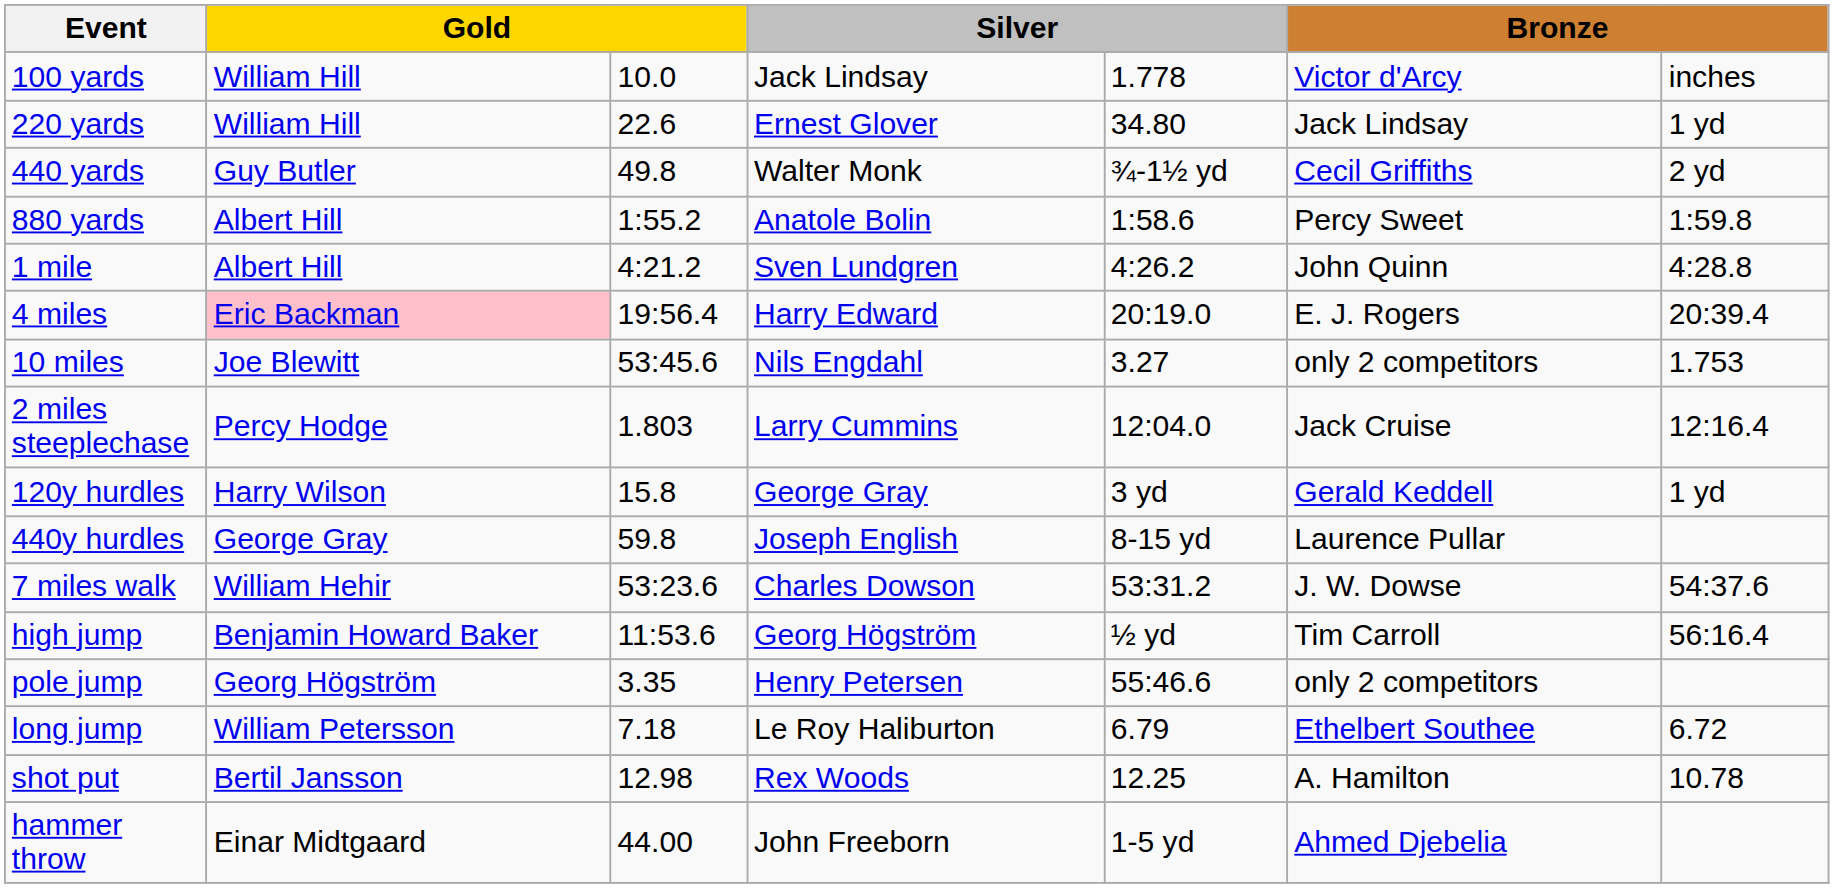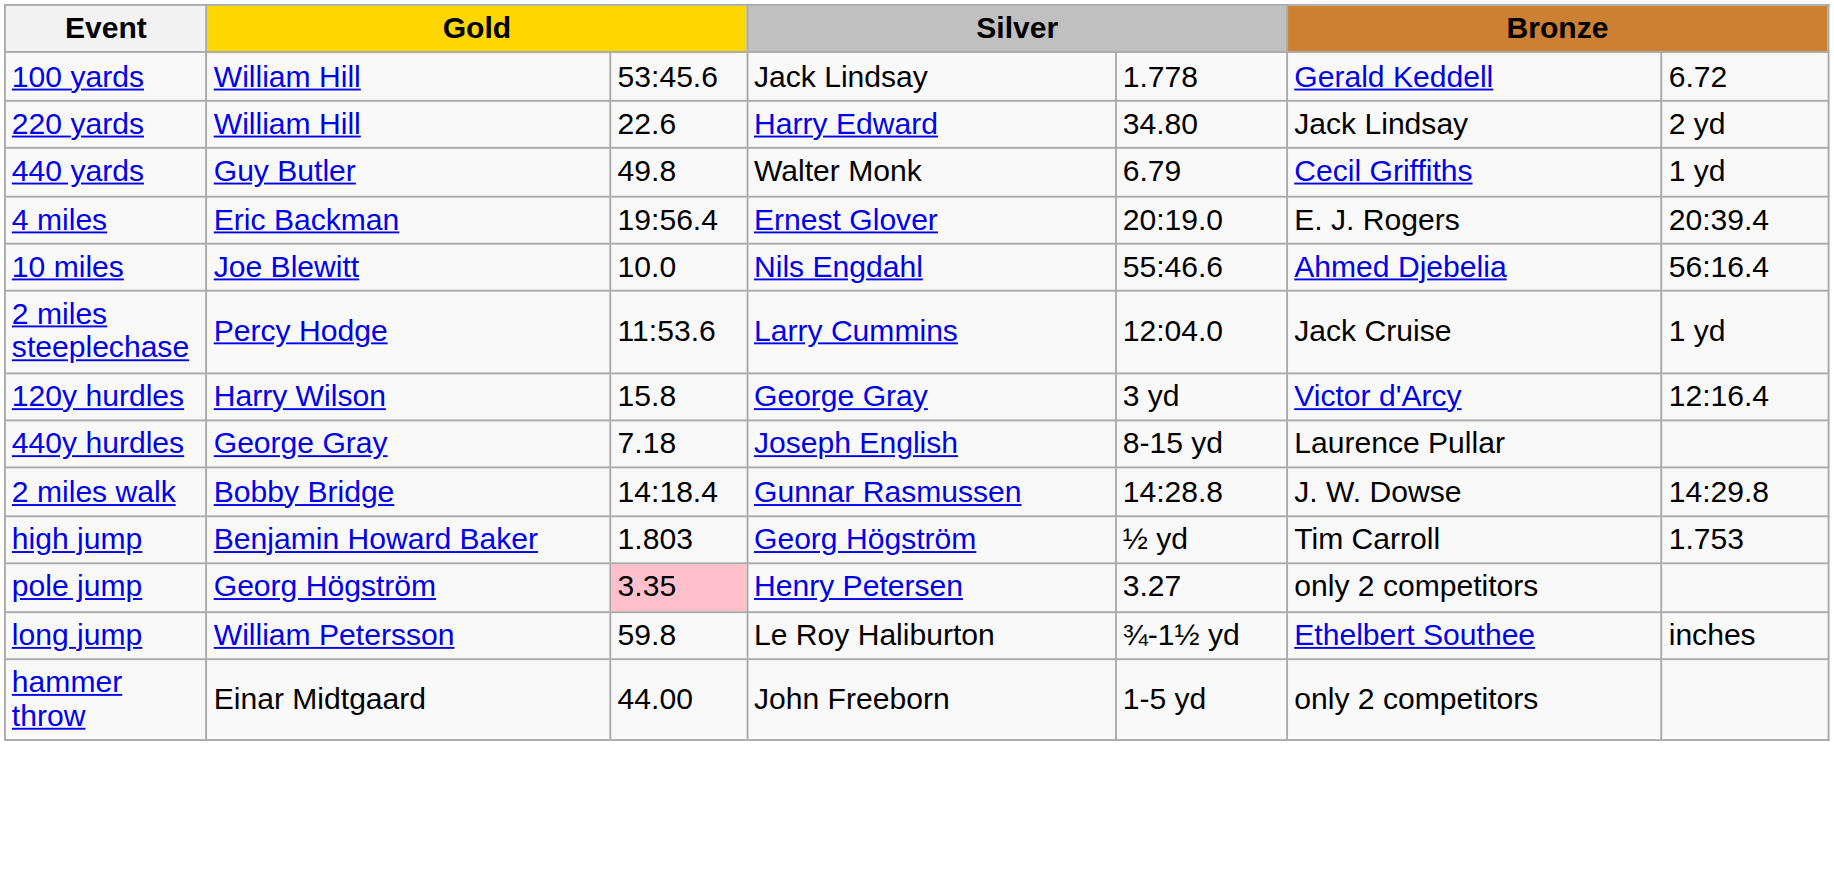(647, 76) 10.0 -> (668, 76) 53:45.6
(1378, 76) Victor d'Arcy -> (1394, 76) Gerald Keddell
(1712, 76) inches -> (1698, 76) 6.72
(846, 123) Ernest Glover -> (846, 123) Harry Edward
(1697, 123) 1 yd -> (1697, 123) 2 yd
(1169, 171) ¾-1½ yd -> (1152, 171) 6.79
(1697, 171) 2 yd -> (1697, 171) 1 yd
- row: (78, 219)
- row: (52, 266)
(307, 314) pink background -> (307, 219) no background
(846, 314) Harry Edward -> (846, 219) Ernest Glover
(668, 362) 53:45.6 -> (647, 266) 10.0
(1140, 362) 3.27 -> (1173, 266) 55:46.6
(1416, 362) only 2 competitors -> (1400, 266) Ahmed Djebelia
(1706, 362) 1.753 -> (1719, 266) 56:16.4
(655, 426) 1.803 -> (667, 331) 11:53.6
(1719, 426) 12:16.4 -> (1697, 331) 1 yd
(1394, 491) Gerald Keddell -> (1378, 396) Victor d'Arcy
(1697, 491) 1 yd -> (1719, 396) 12:16.4
(647, 539) 59.8 -> (647, 443) 7.18
+ row: (94, 491)
- row: (94, 586)
(667, 634) 11:53.6 -> (655, 539) 1.803
(1719, 634) 56:16.4 -> (1706, 539) 1.753
(647, 682) no background -> (647, 586) pink background
(1161, 682) 55:46.6 -> (1152, 586) 3.27
(647, 730) 7.18 -> (647, 634) 59.8
(1140, 730) 6.79 -> (1181, 634) ¾-1½ yd
(1698, 730) 6.72 -> (1712, 634) inches
- row: (65, 777)
(1400, 842) Ahmed Djebelia -> (1416, 699) only 2 competitors
